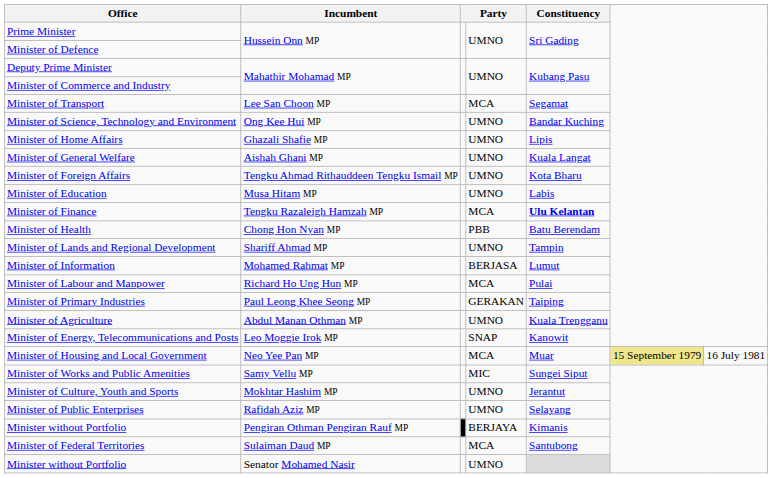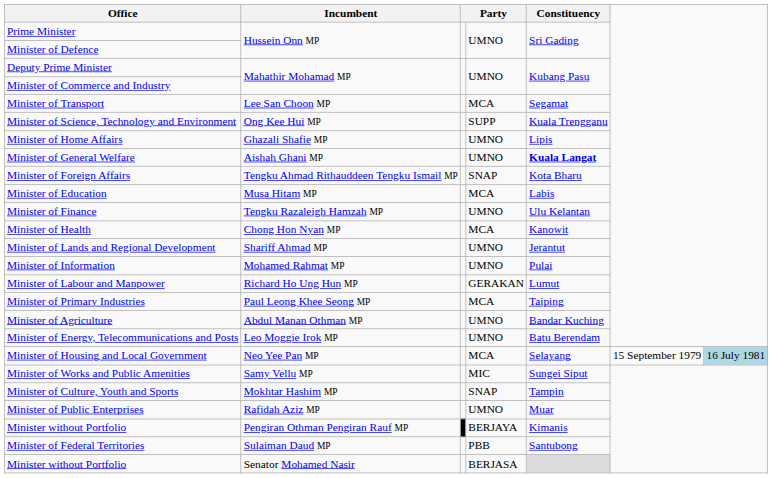(486, 121) UMNO -> (482, 121) SUPP
(566, 121) Bandar Kuching -> (568, 121) Kuala Trengganu
(560, 157) normal -> (563, 157) bold
(486, 175) UMNO -> (483, 175) SNAP
(486, 193) UMNO -> (481, 193) MCA
(481, 211) MCA -> (486, 211) UMNO
(562, 211) bold -> (560, 211) normal
(479, 229) PBB -> (481, 229) MCA
(565, 229) Batu Berendam -> (549, 229) Kanowit
(546, 247) Tampin -> (547, 247) Jerantut
(493, 265) BERJASA -> (486, 265) UMNO
(544, 265) Lumut -> (541, 265) Pulai
(481, 283) MCA -> (496, 283) GERAKAN
(541, 283) Pulai -> (544, 283) Lumut
(496, 301) GERAKAN -> (481, 301) MCA
(568, 319) Kuala Trengganu -> (566, 319) Bandar Kuching
(483, 337) SNAP -> (486, 337) UMNO
(549, 337) Kanowit -> (565, 337) Batu Berendam
(541, 355) Muar -> (550, 355) Selayang
(657, 355) khaki background -> (657, 355) no background
(736, 355) no background -> (736, 355) lightblue background
(486, 391) UMNO -> (483, 391) SNAP
(547, 391) Jerantut -> (546, 391) Tampin
(550, 409) Selayang -> (541, 409) Muar
(481, 445) MCA -> (479, 445) PBB
(486, 463) UMNO -> (493, 463) BERJASA
